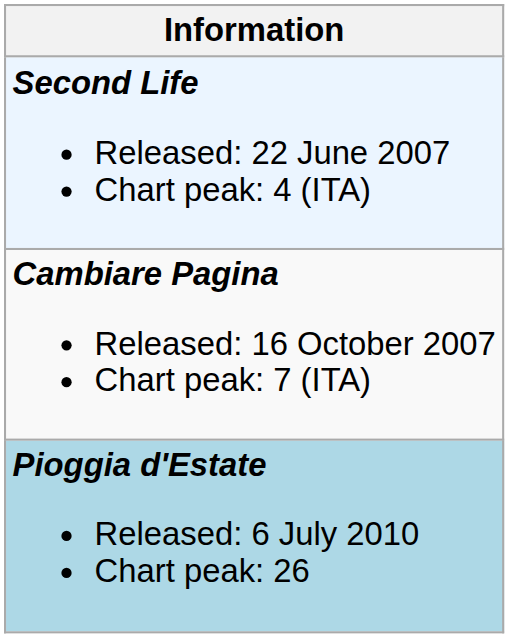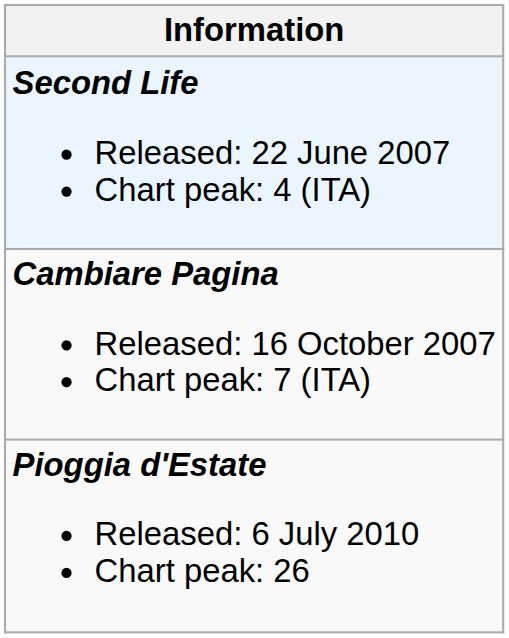(254, 519) lightblue background -> (254, 519) no background
